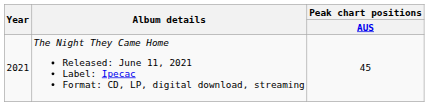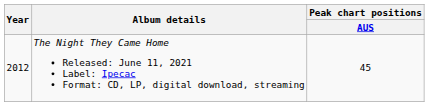(18, 68) 2021 -> (18, 68) 2012
